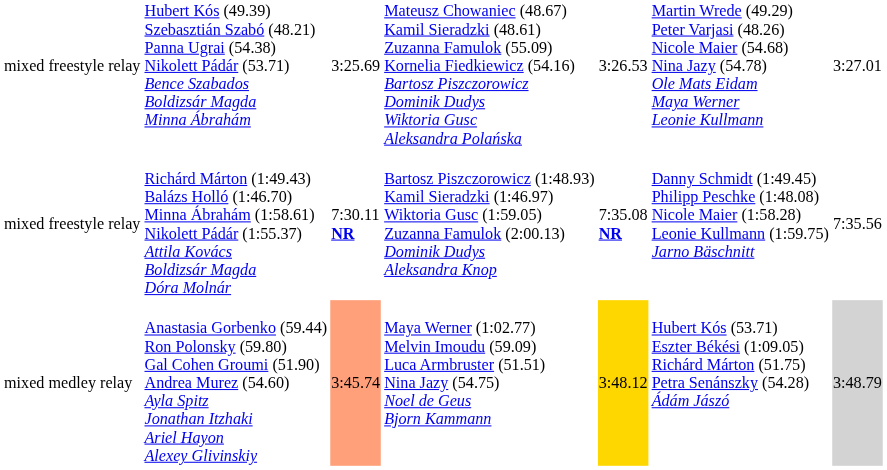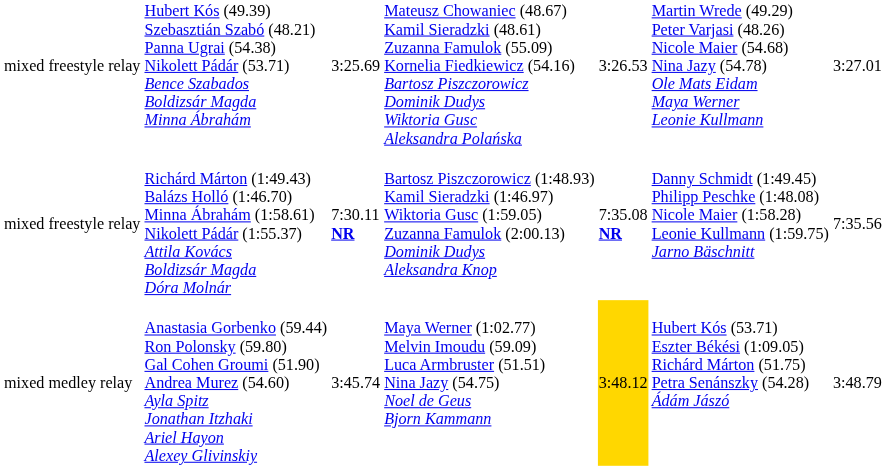(356, 382) lightsalmon background -> (356, 382) no background
(857, 382) lightgrey background -> (857, 382) no background
